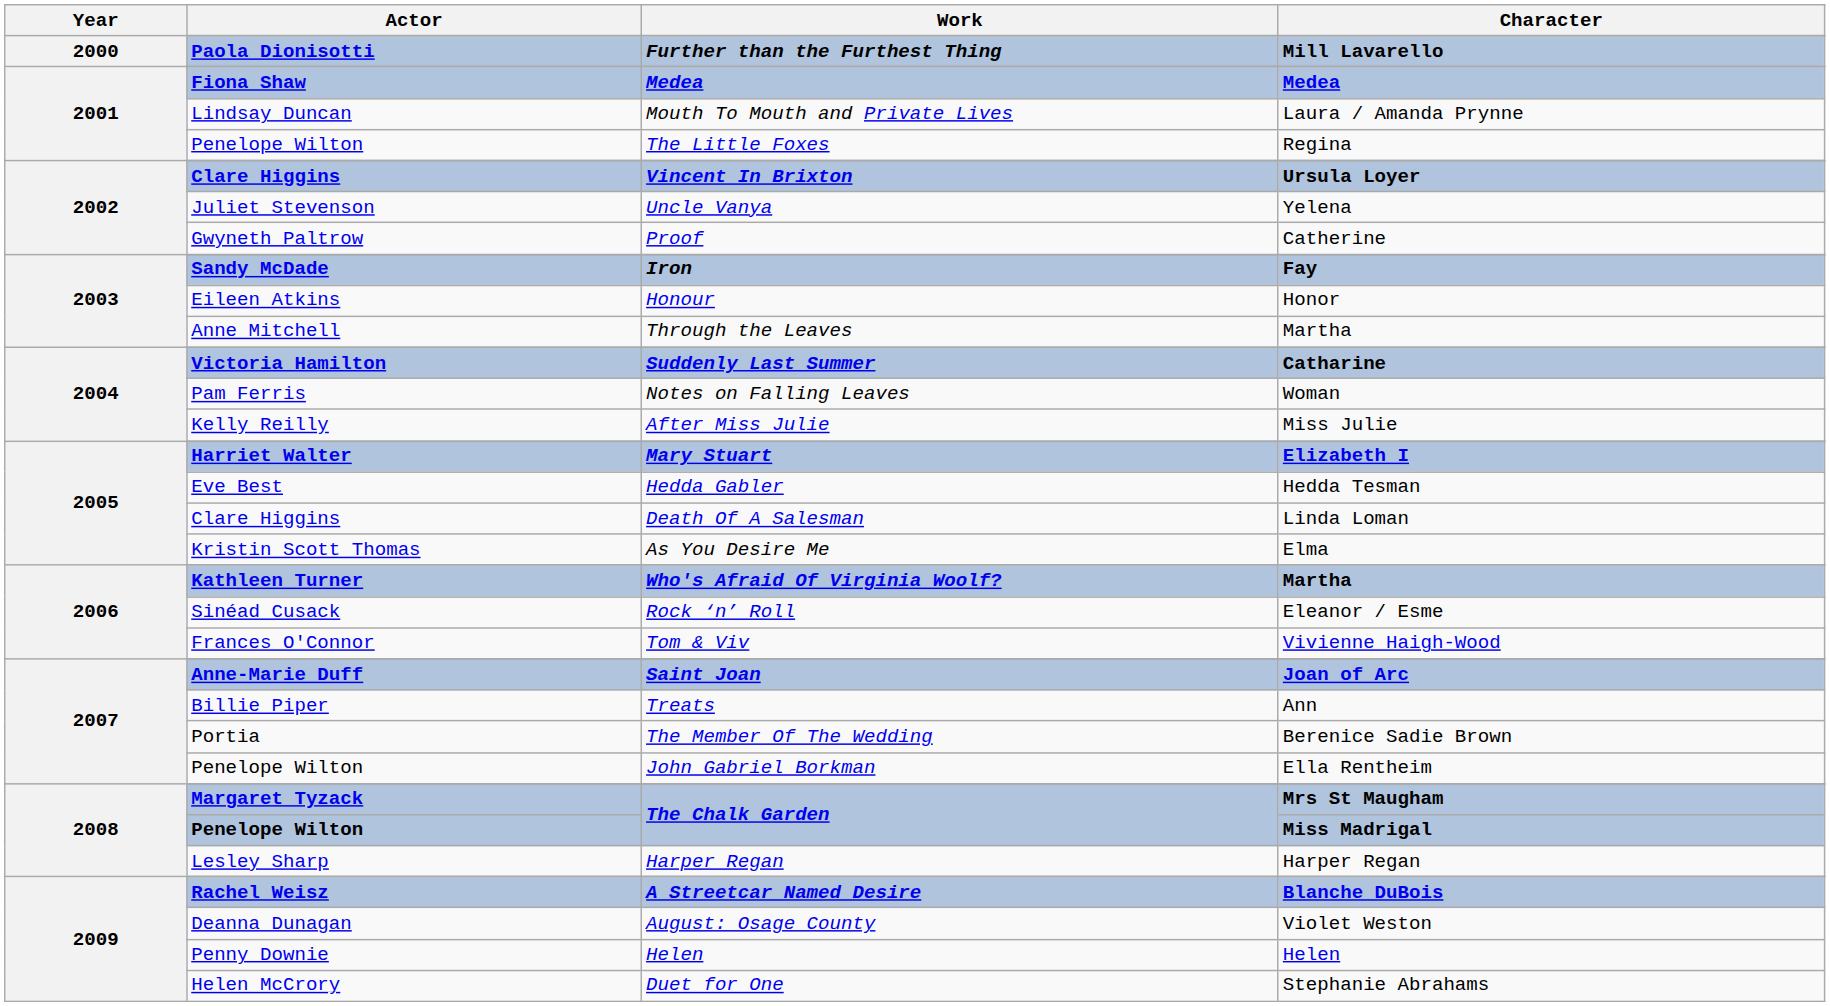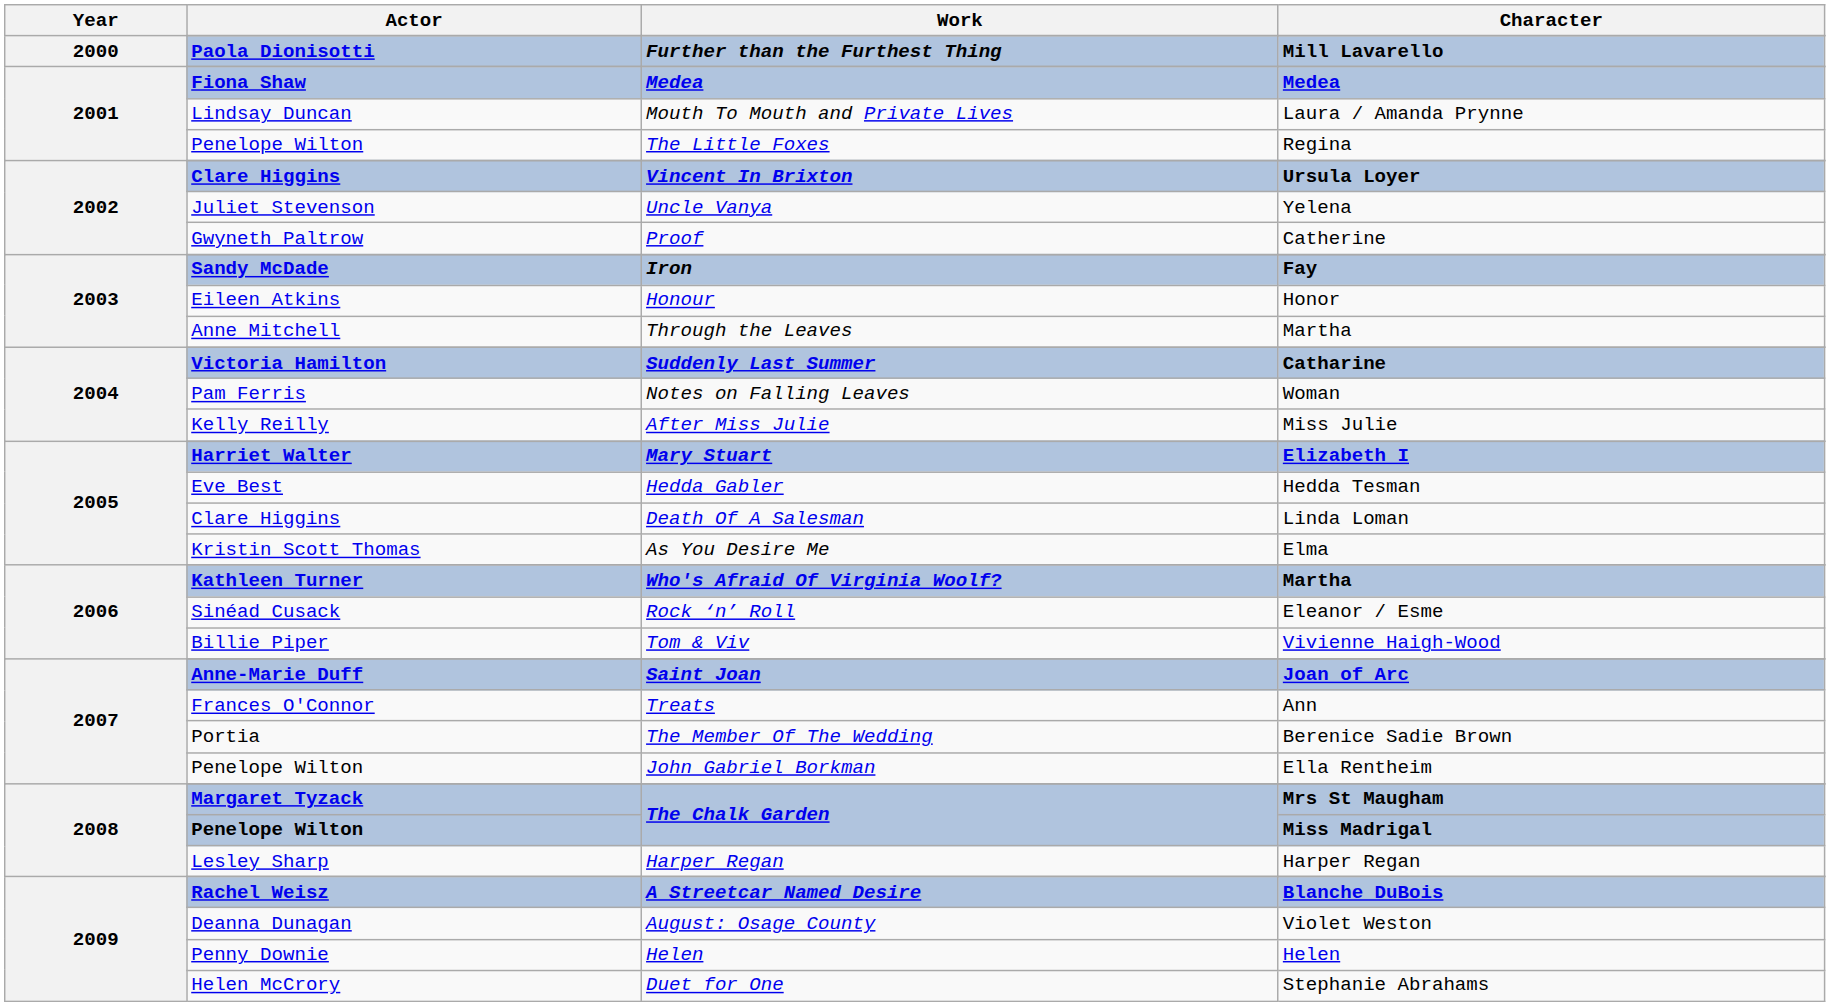(283, 643) Frances O'Connor -> (260, 643) Billie Piper
(260, 706) Billie Piper -> (283, 706) Frances O'Connor
